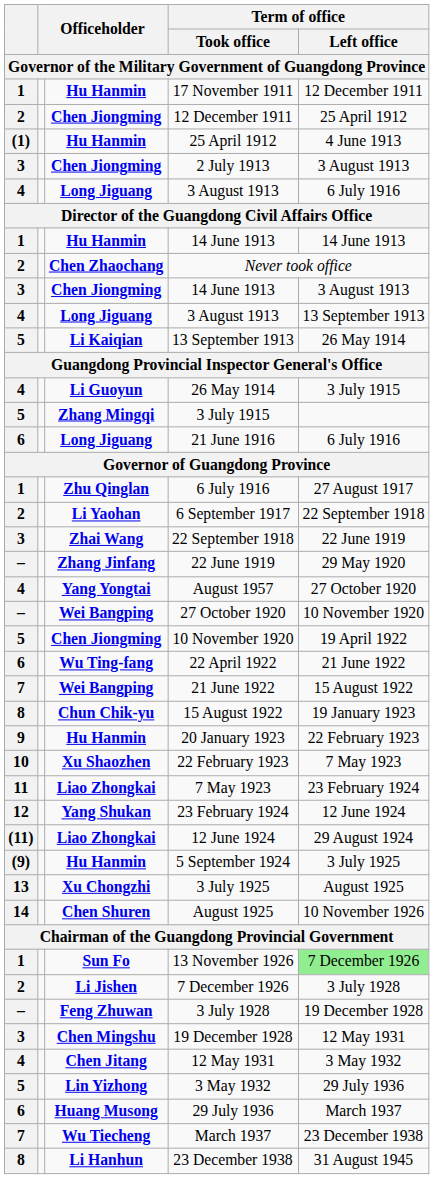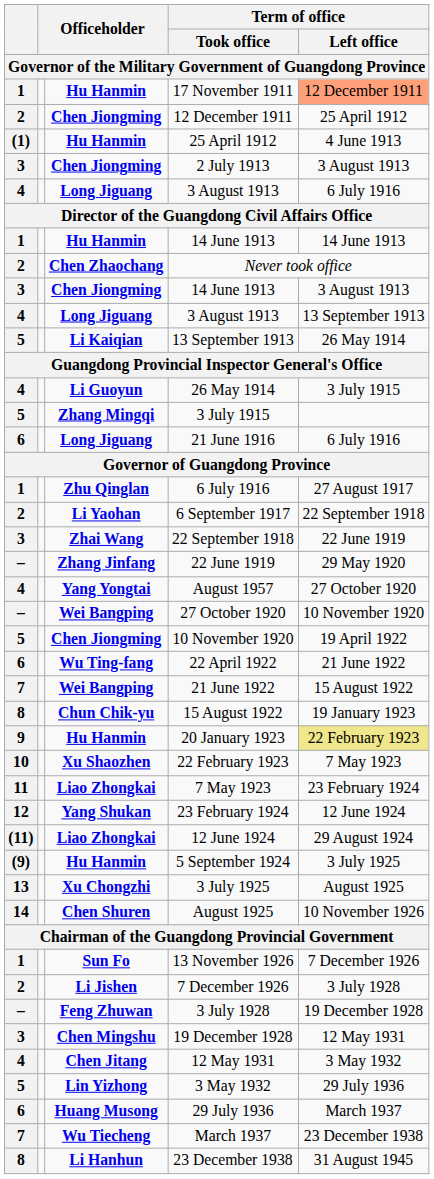(364, 91) no background -> (364, 91) lightsalmon background
(364, 738) no background -> (364, 738) khaki background
(364, 961) lightgreen background -> (364, 961) no background
